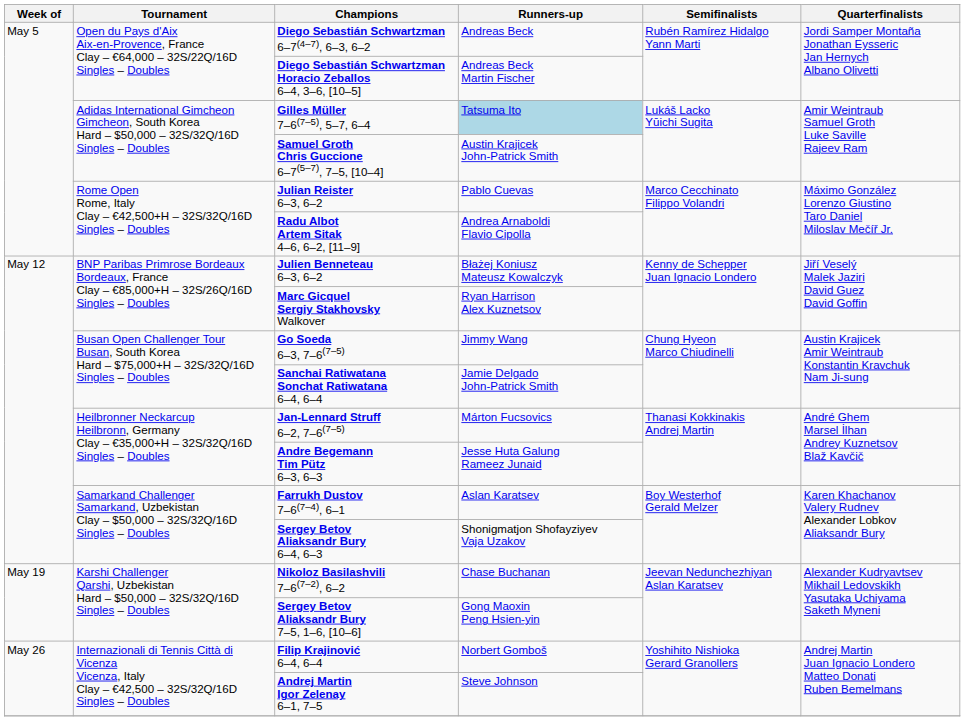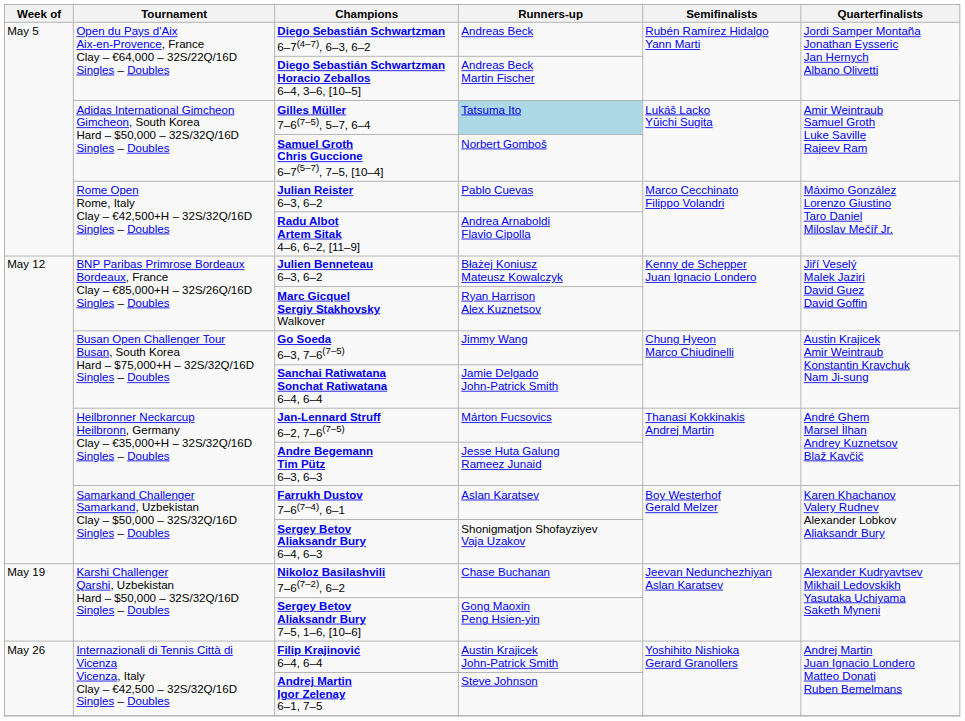(510, 149) Austin Krajicek John-Patrick Smith -> (504, 143) Norbert Gomboš
(504, 650) Norbert Gomboš -> (510, 656) Austin Krajicek John-Patrick Smith
